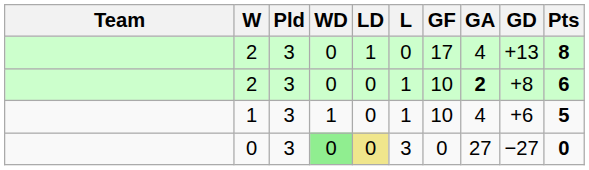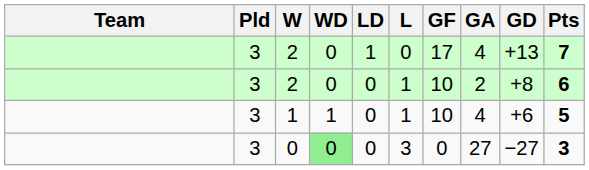columns swapped: (289, 20) <-> (252, 20)
(564, 52) 8 -> (564, 52) 7
(480, 84) bold -> (480, 84) normal
(371, 148) khaki background -> (371, 148) no background
(564, 148) 0 -> (564, 148) 3
